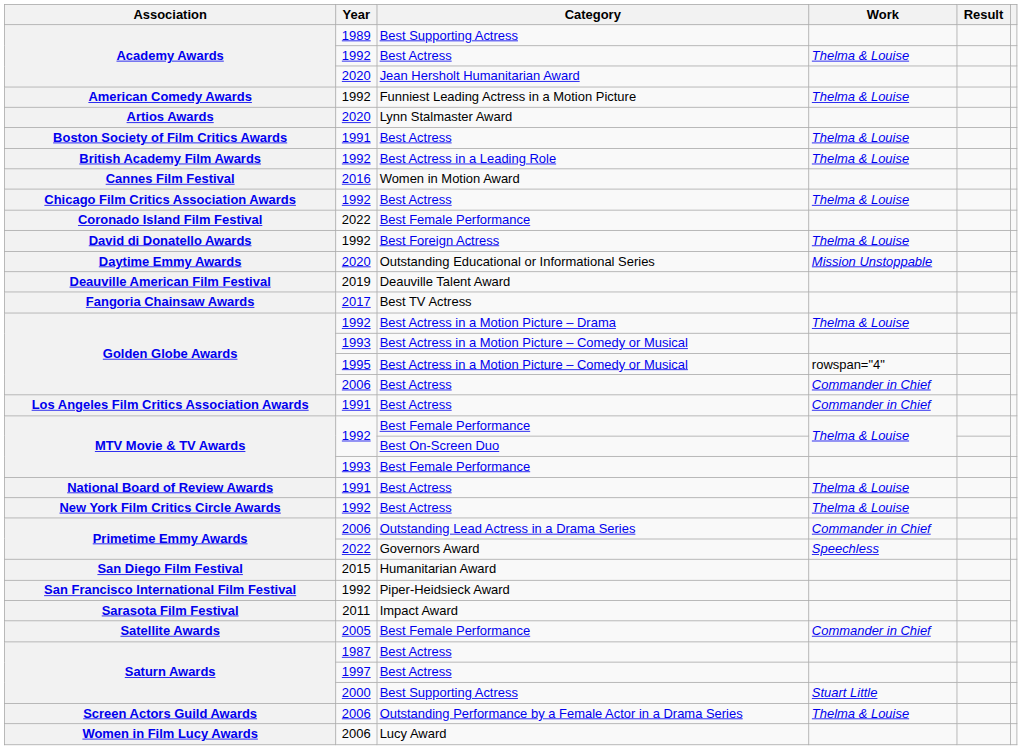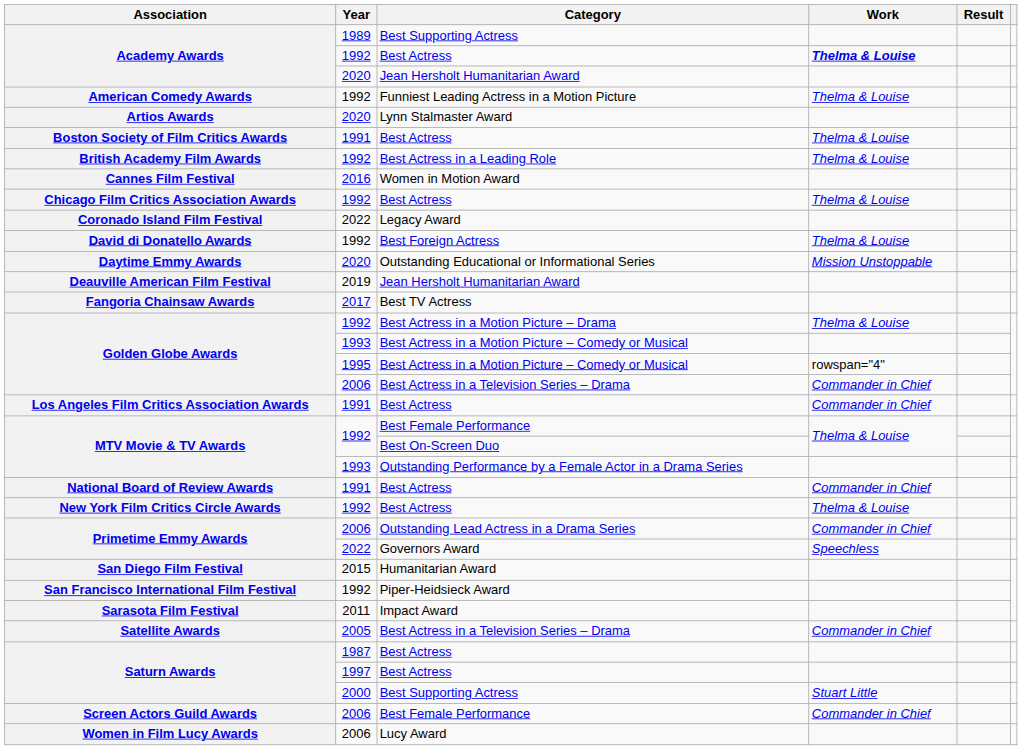(860, 55) normal -> (864, 55) bold
(455, 220) Best Female Performance -> (420, 220) Legacy Award
(445, 281) Deauville Talent Award -> (480, 281) Jean Hersholt Humanitarian Award
(416, 384) Best Actress -> (505, 384) Best Actress in a Television Series – Drama
(455, 466) Best Female Performance -> (561, 466) Outstanding Performance by a Female Actor in a Drama Series
(860, 487) Thelma & Louise -> (871, 487) Commander in Chief
(455, 631) Best Female Performance -> (505, 631) Best Actress in a Television Series – Drama
(561, 713) Outstanding Performance by a Female Actor in a Drama Series -> (455, 713) Best Female Performance
(860, 713) Thelma & Louise -> (871, 713) Commander in Chief
